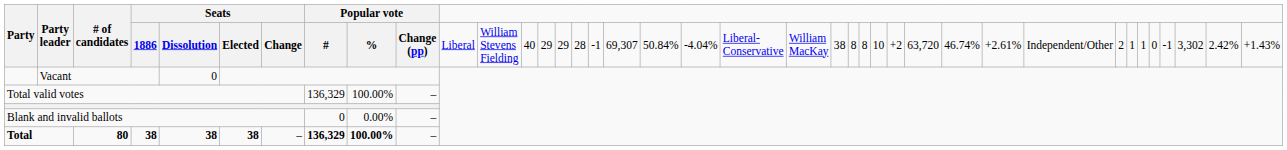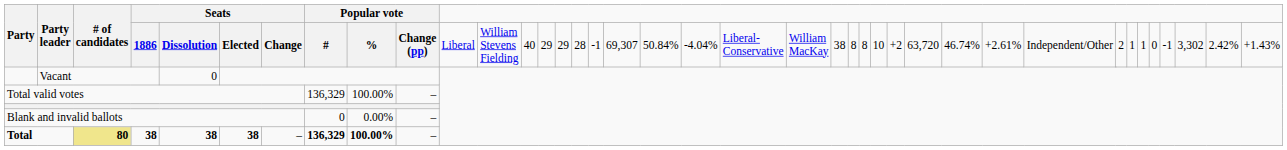(123, 136) no background -> (123, 136) khaki background
